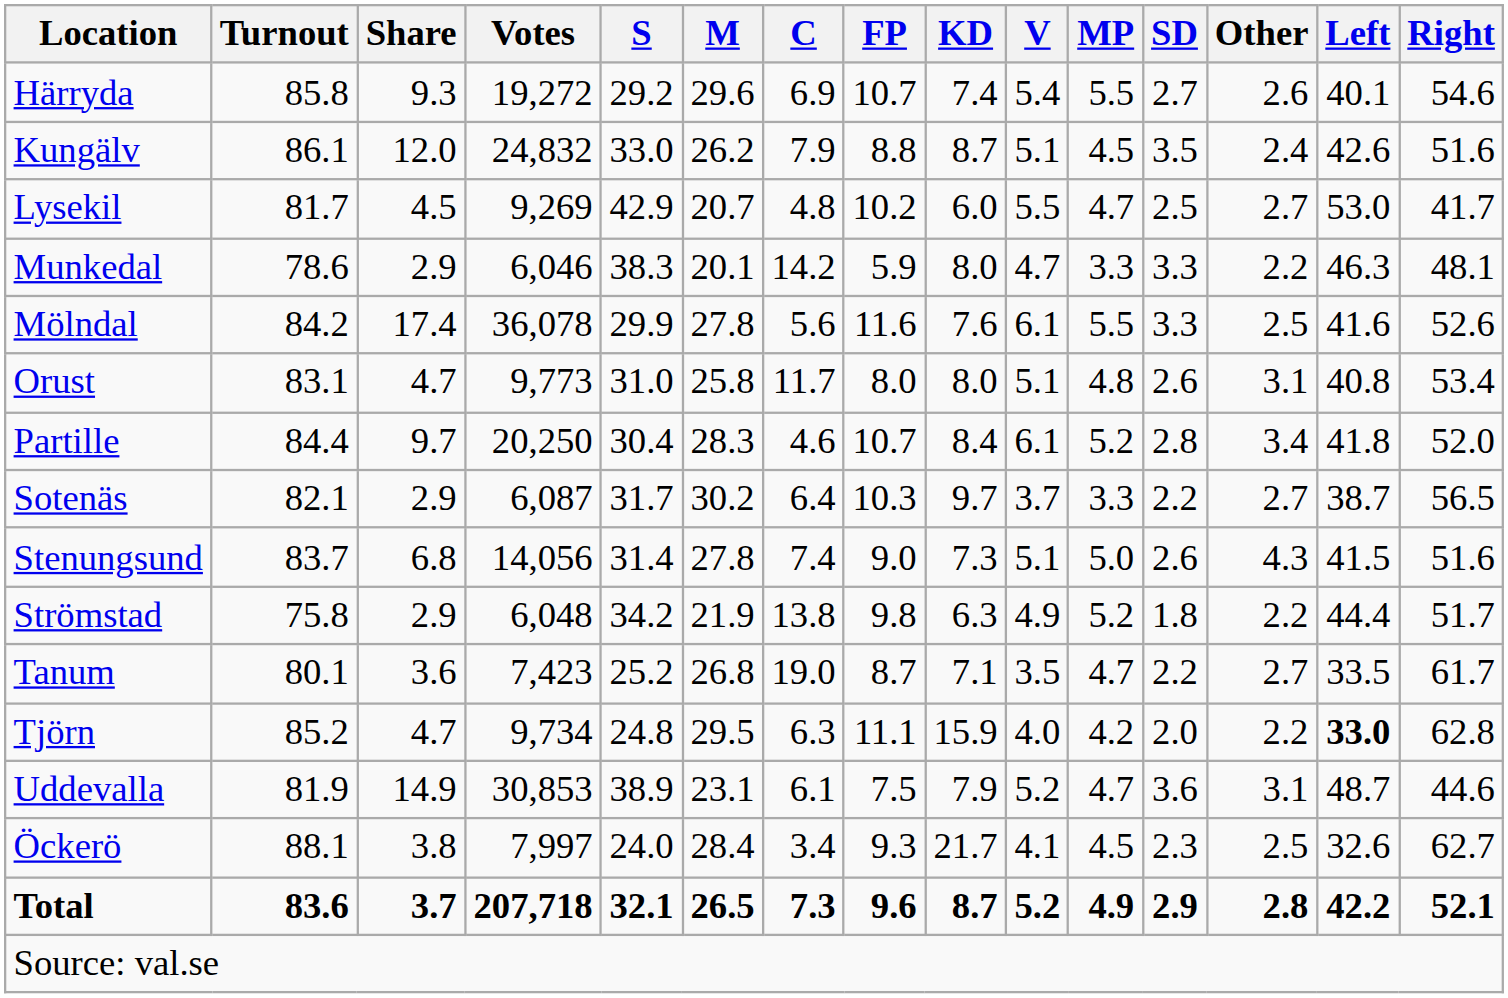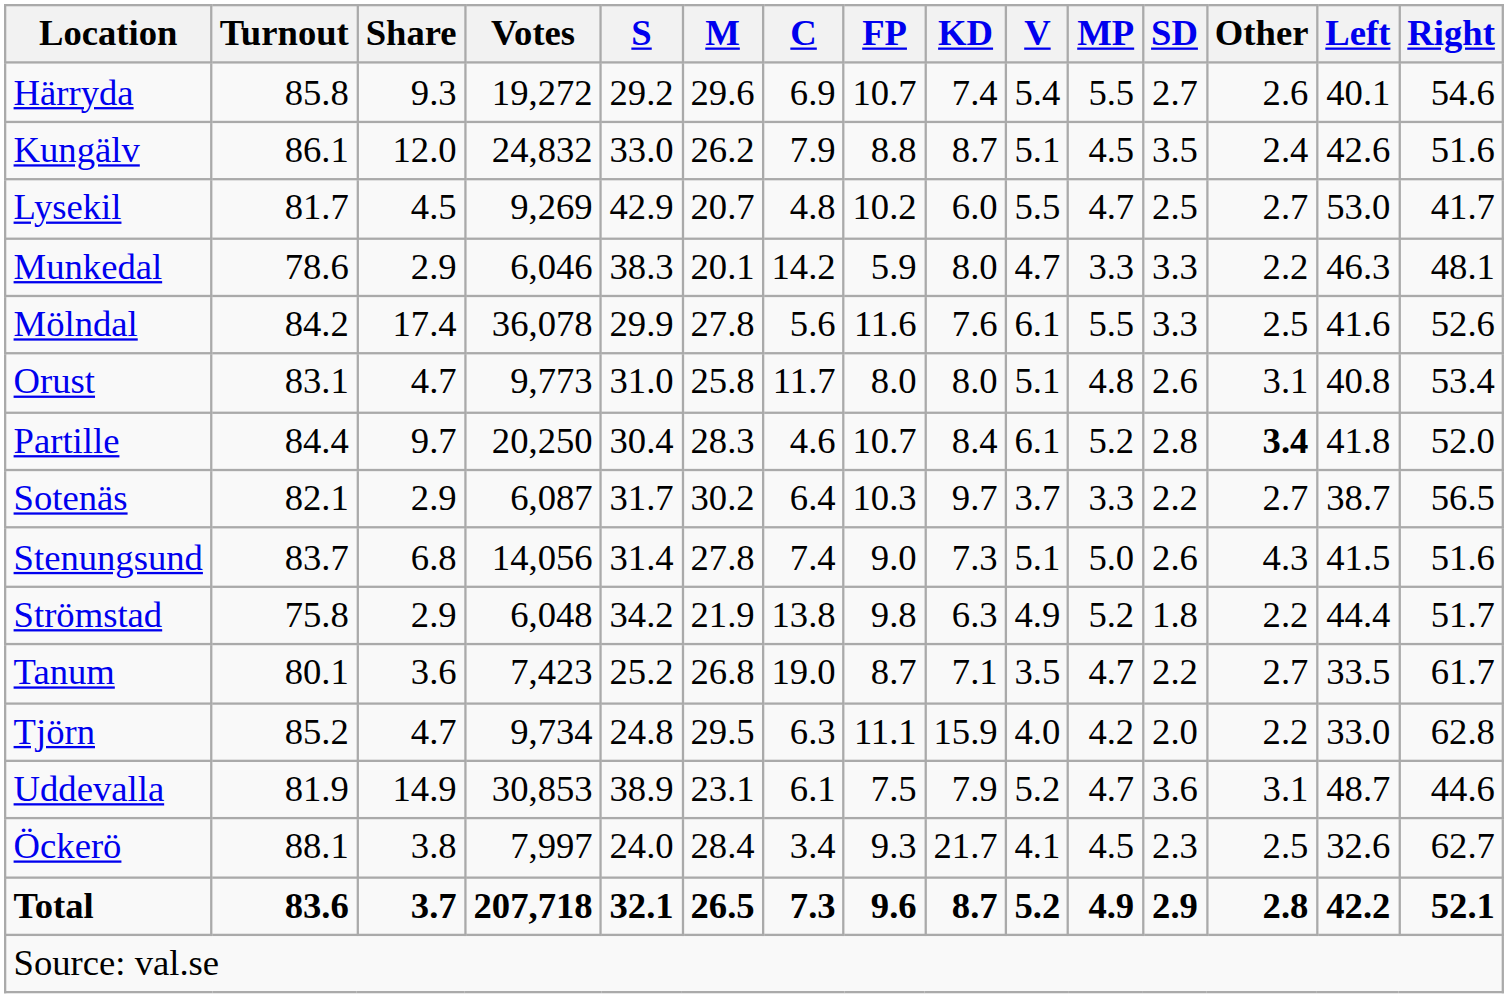(1286, 440) normal -> (1286, 440) bold
(1358, 730) bold -> (1358, 730) normal
